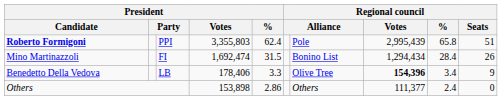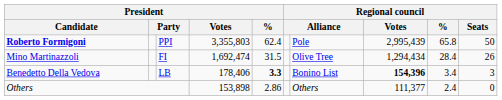(490, 42) 51 -> (490, 42) 50
(315, 57) Bonino List -> (313, 57) Olive Tree
(275, 73) normal -> (275, 73) bold
(313, 73) Olive Tree -> (315, 73) Bonino List
(492, 73) 9 -> (492, 73) 3
